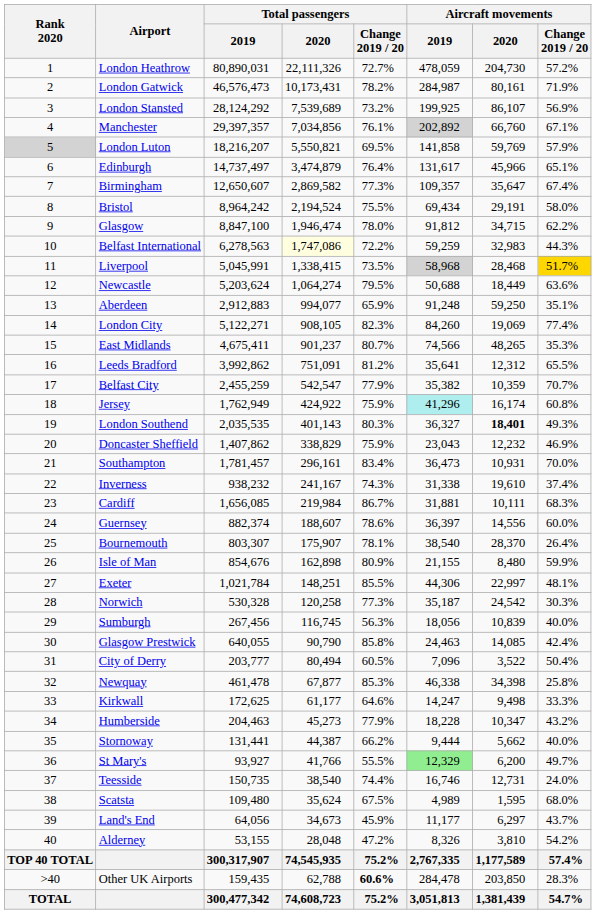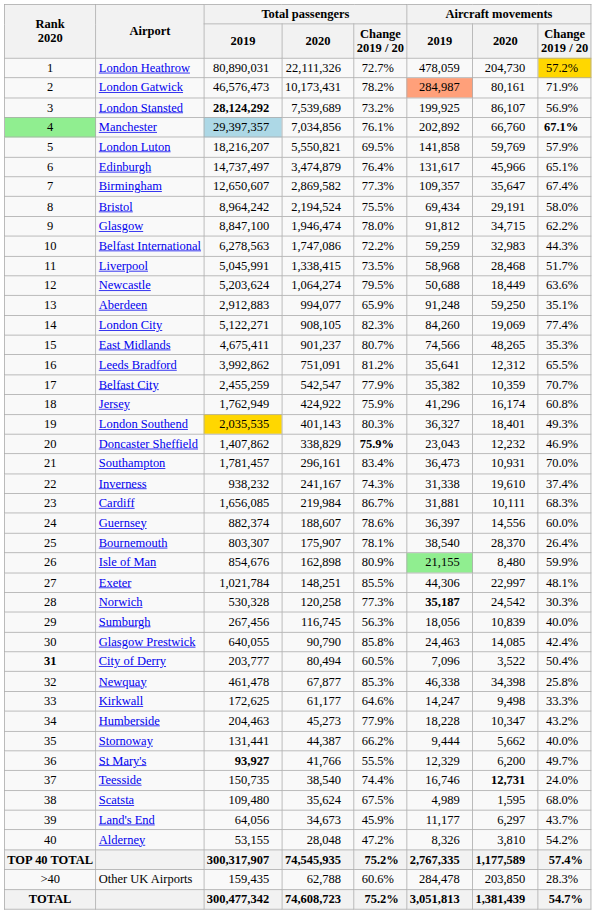(562, 68) no background -> (562, 68) gold background
(439, 87) no background -> (439, 87) lightsalmon background
(241, 107) normal -> (241, 107) bold
(50, 127) no background -> (50, 127) lightgreen background
(241, 127) no background -> (241, 127) lightblue background
(439, 127) lightgrey background -> (439, 127) no background
(562, 127) normal -> (561, 127) bold
(50, 147) lightgrey background -> (50, 147) no background
(316, 246) lightyellow background -> (316, 246) no background
(442, 265) lightgrey background -> (442, 265) no background
(562, 265) gold background -> (562, 265) no background
(442, 404) paleturquoise background -> (442, 404) no background
(244, 424) no background -> (244, 424) gold background
(508, 424) bold -> (508, 424) normal
(378, 444) normal -> (377, 444) bold
(442, 562) no background -> (442, 562) lightgreen background
(442, 602) normal -> (442, 602) bold
(50, 661) normal -> (50, 661) bold
(252, 760) normal -> (252, 760) bold
(442, 760) lightgreen background -> (442, 760) no background
(508, 780) normal -> (508, 780) bold
(377, 879) bold -> (378, 879) normal
